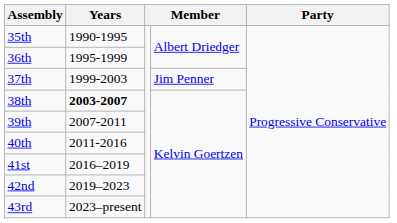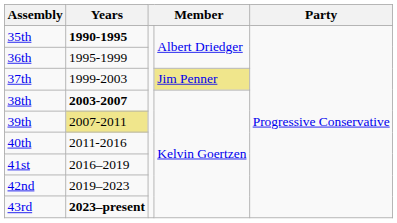(98, 36) normal -> (98, 36) bold
(184, 79) no background -> (187, 79) khaki background
(98, 121) no background -> (98, 121) khaki background
(105, 206) normal -> (107, 206) bold
